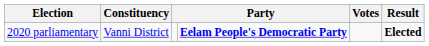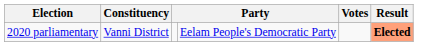(263, 32) bold -> (258, 32) normal
(403, 32) no background -> (392, 32) lightsalmon background
